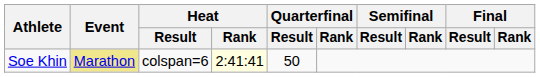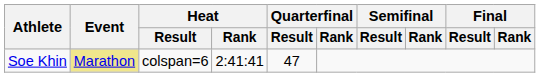(240, 61) lightyellow background -> (240, 61) no background
(292, 61) 50 -> (292, 61) 47
